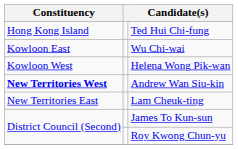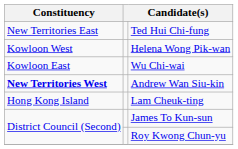(48, 30) Hong Kong Island -> (53, 30) New Territories East
rows swapped: (180, 65) <-> (158, 48)
(53, 100) New Territories East -> (48, 100) Hong Kong Island
